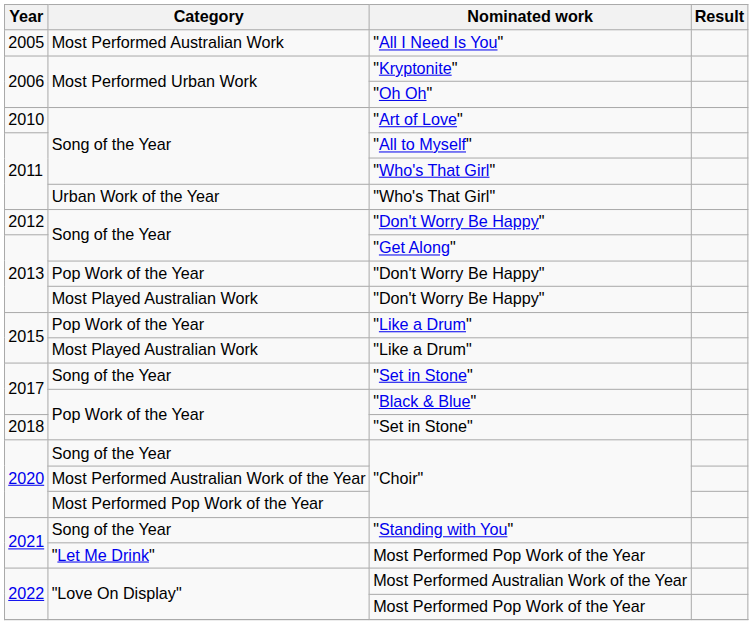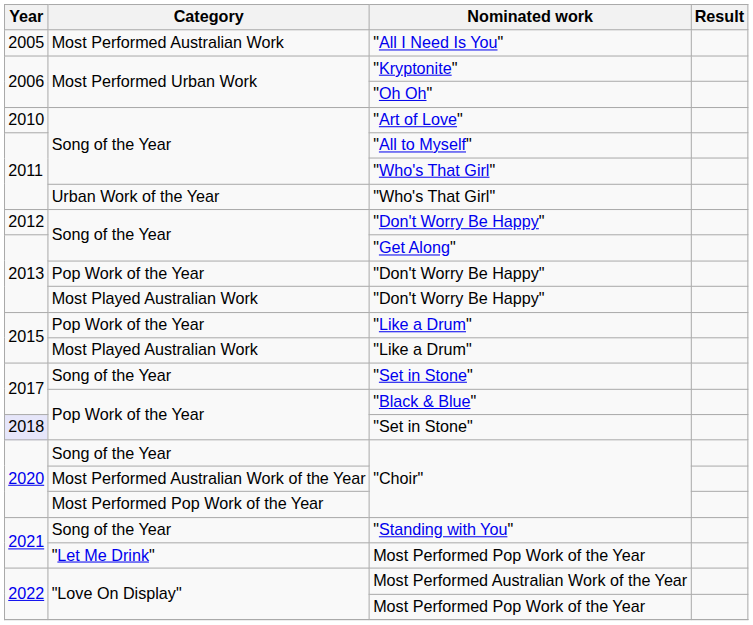(26, 427) no background -> (26, 427) lavender background
